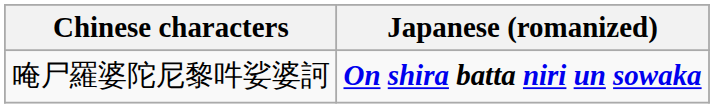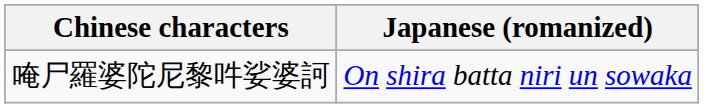(523, 76) bold -> (518, 76) normal
